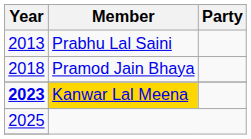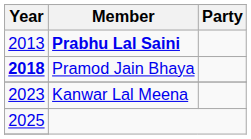(112, 43) normal -> (116, 43) bold
(26, 69) normal -> (26, 69) bold
(26, 95) bold -> (26, 95) normal
(120, 95) gold background -> (120, 95) no background
